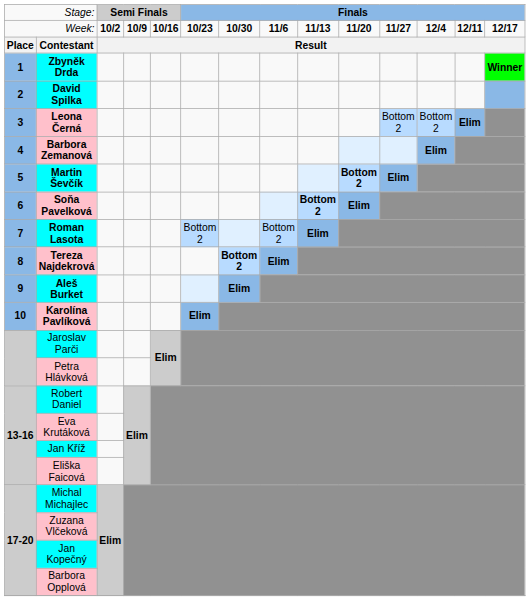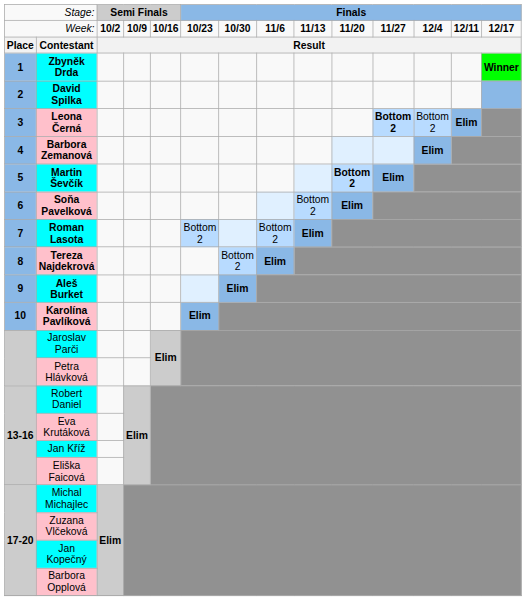(398, 122) normal -> (393, 122) bold
(318, 205) bold -> (313, 205) normal
(239, 261) bold -> (238, 261) normal
